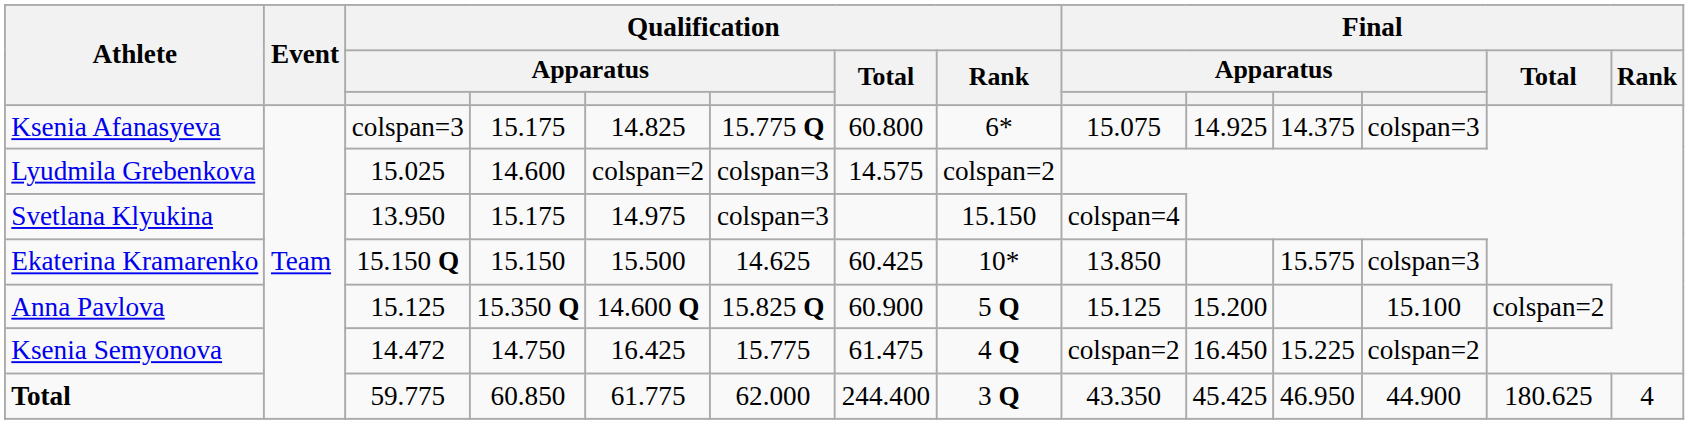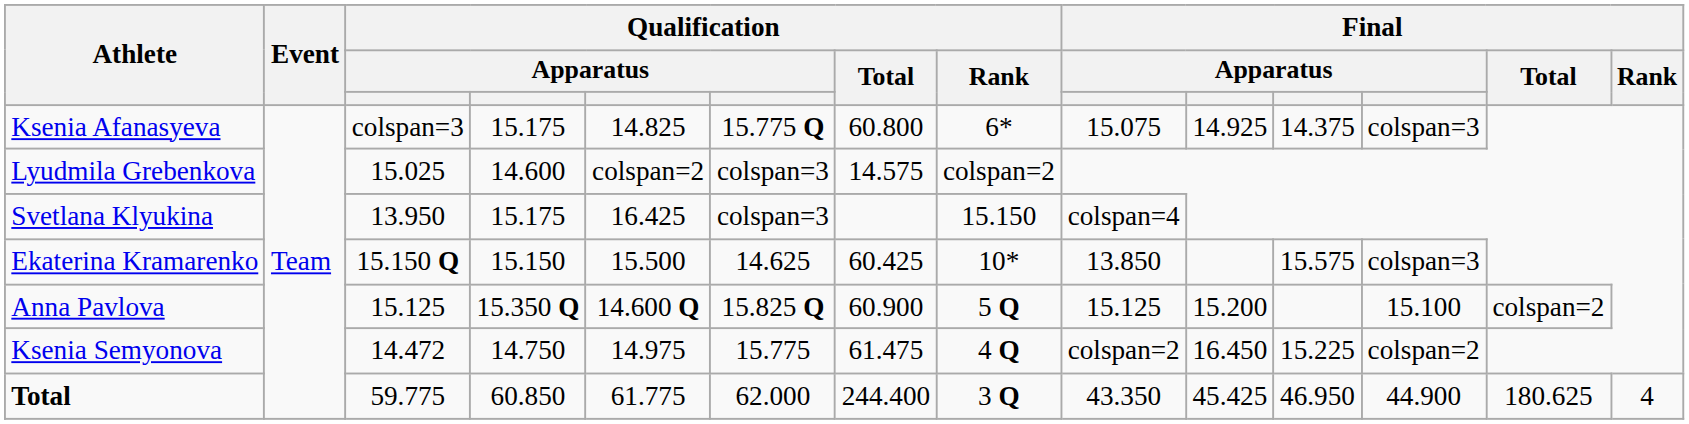(648, 216) 14.975 -> (648, 216) 16.425
(648, 351) 16.425 -> (648, 351) 14.975
